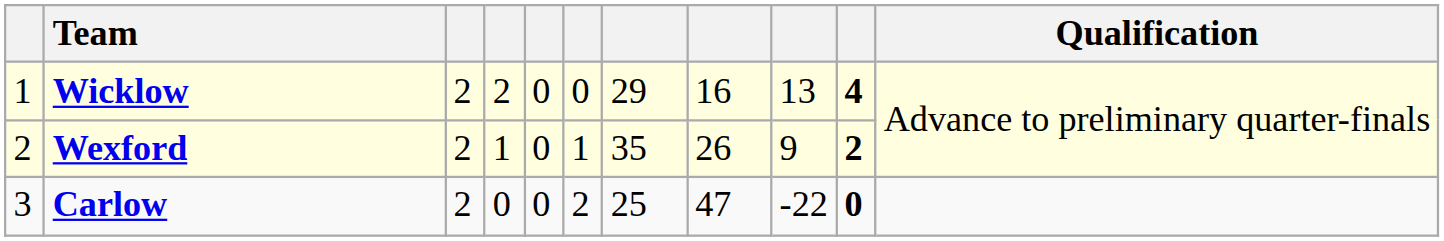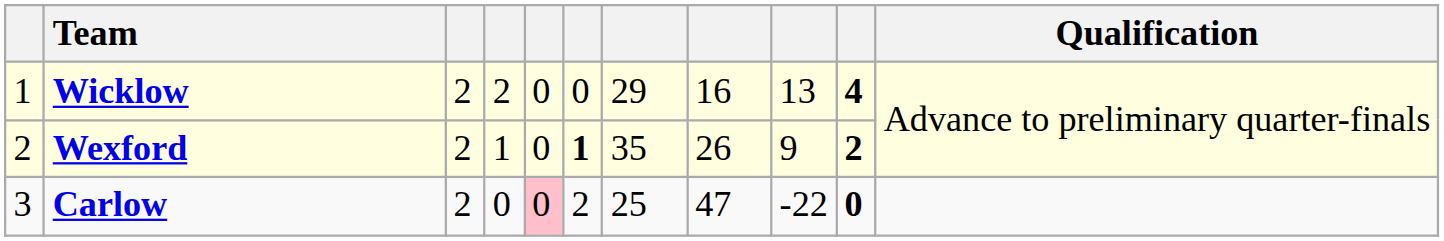(580, 147) normal -> (580, 147) bold
(541, 205) no background -> (541, 205) pink background
